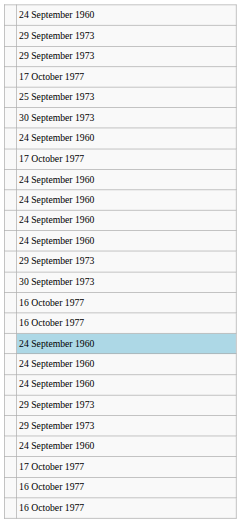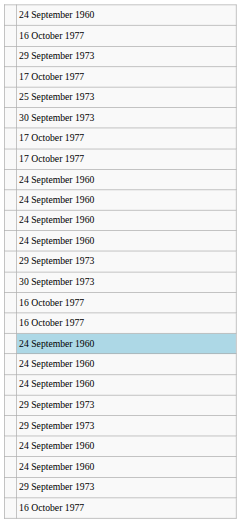(57, 35) 29 September 1973 -> (52, 35) 16 October 1977
(57, 138) 24 September 1960 -> (52, 138) 17 October 1977
(52, 466) 17 October 1977 -> (57, 466) 24 September 1960
(52, 487) 16 October 1977 -> (57, 487) 29 September 1973
